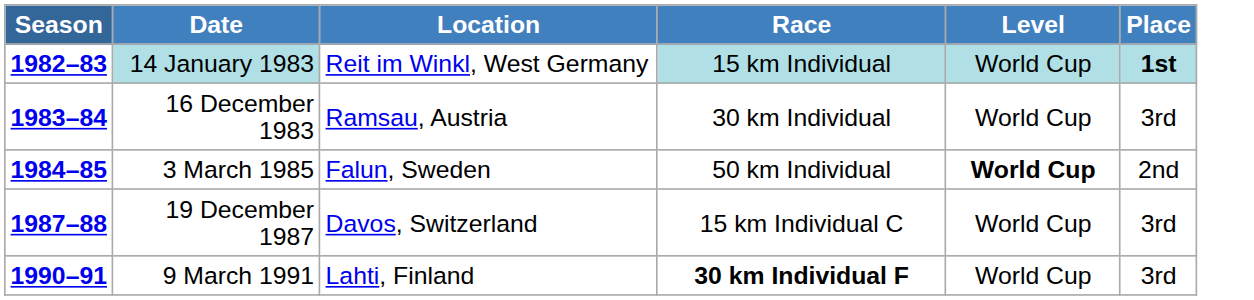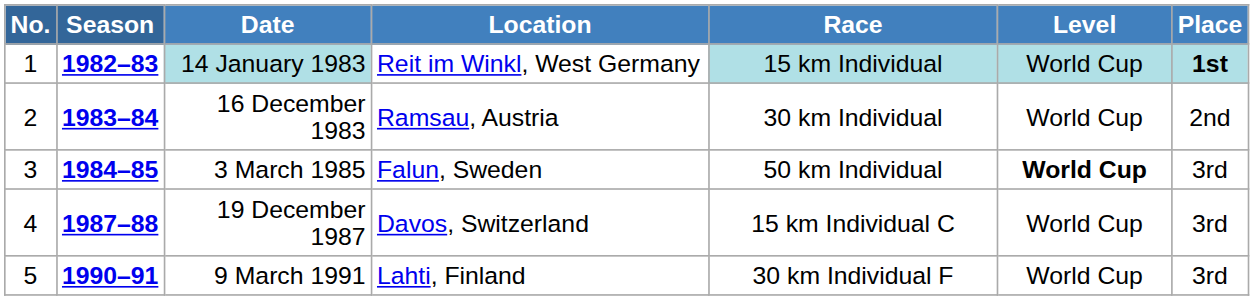+ column: (31, 25)
(1159, 117) 3rd -> (1210, 117) 2nd
(1159, 170) 2nd -> (1210, 170) 3rd
(802, 276) bold -> (853, 276) normal
